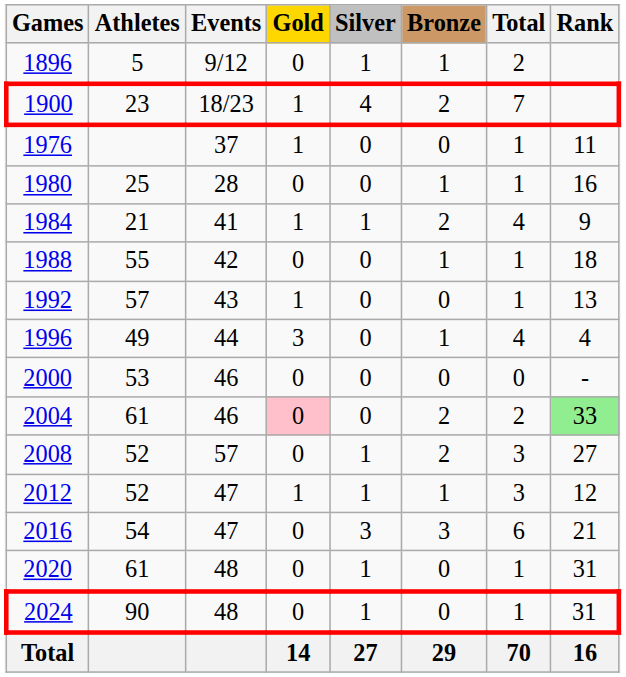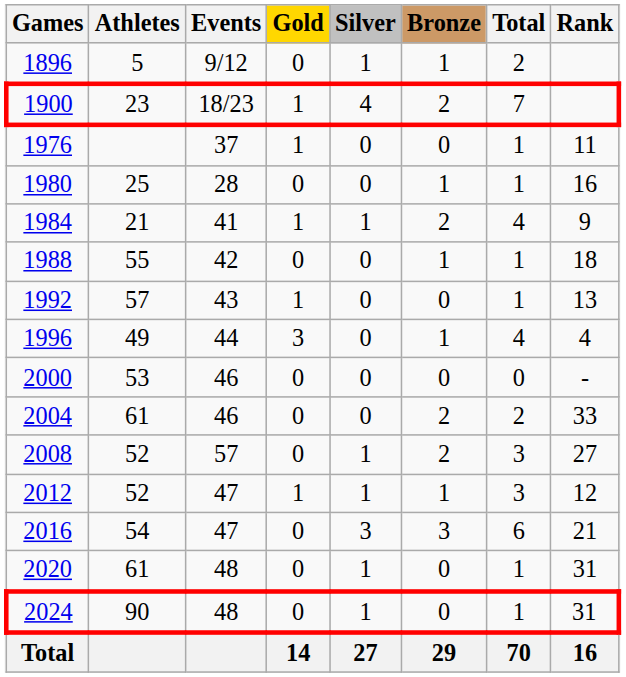(298, 415) pink background -> (298, 415) no background
(585, 415) lightgreen background -> (585, 415) no background
